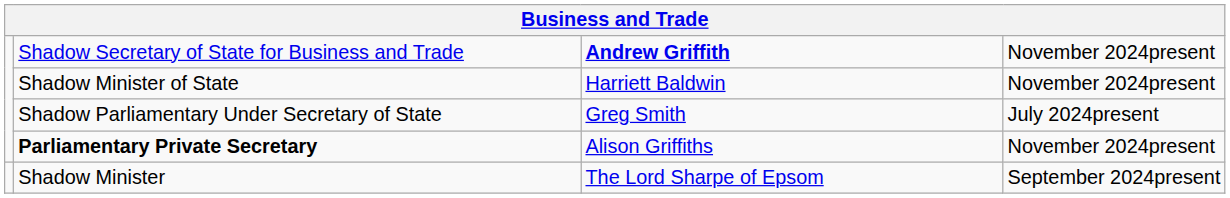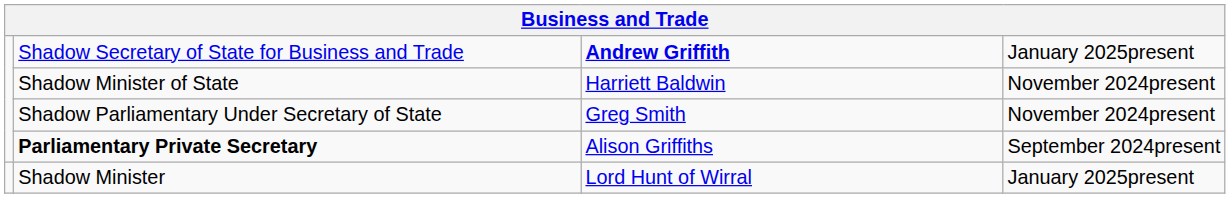(1111, 51) November 2024present -> (1101, 51) January 2025present
(1083, 114) July 2024present -> (1111, 114) November 2024present
(1111, 146) November 2024present -> (1114, 146) September 2024present
- row: (705, 177)
+ row: (669, 177)
